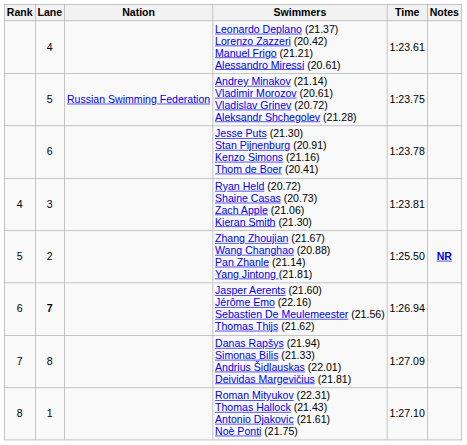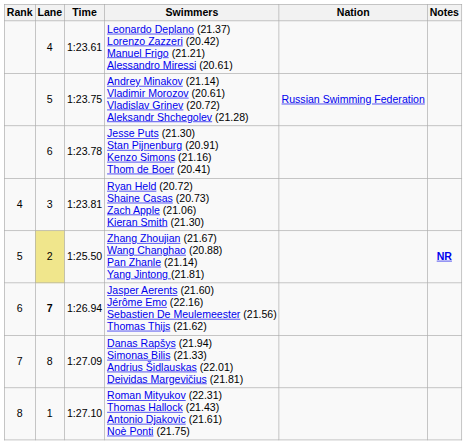columns swapped: (139, 12) <-> (407, 12)
(50, 256) no background -> (50, 256) khaki background
